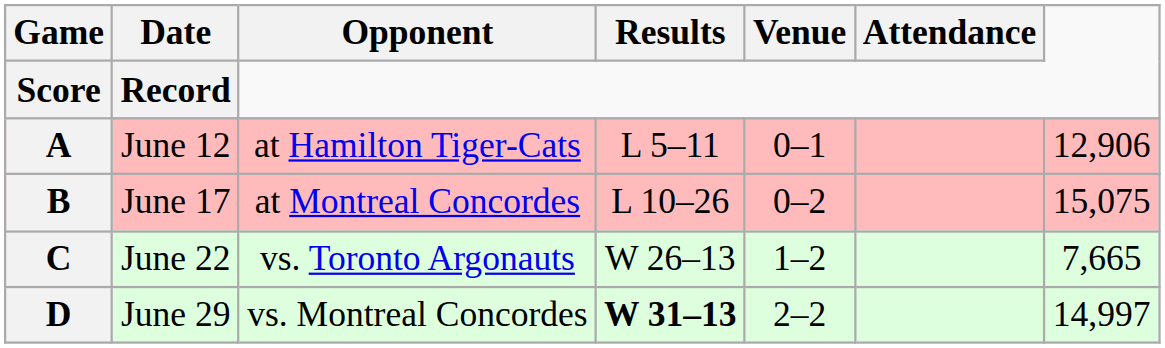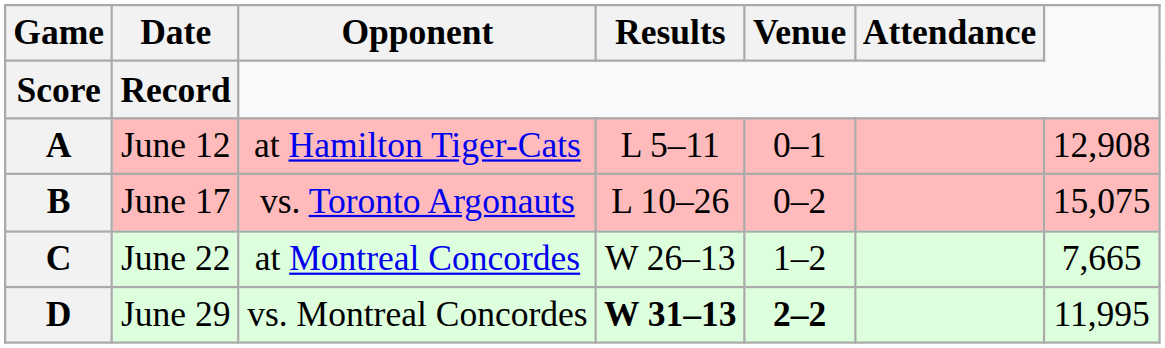(1102, 145) 12,906 -> (1102, 145) 12,908
(417, 201) at Montreal Concordes -> (417, 201) vs. Toronto Argonauts
(417, 257) vs. Toronto Argonauts -> (417, 257) at Montreal Concordes
(800, 314) normal -> (800, 314) bold
(1102, 314) 14,997 -> (1102, 314) 11,995
